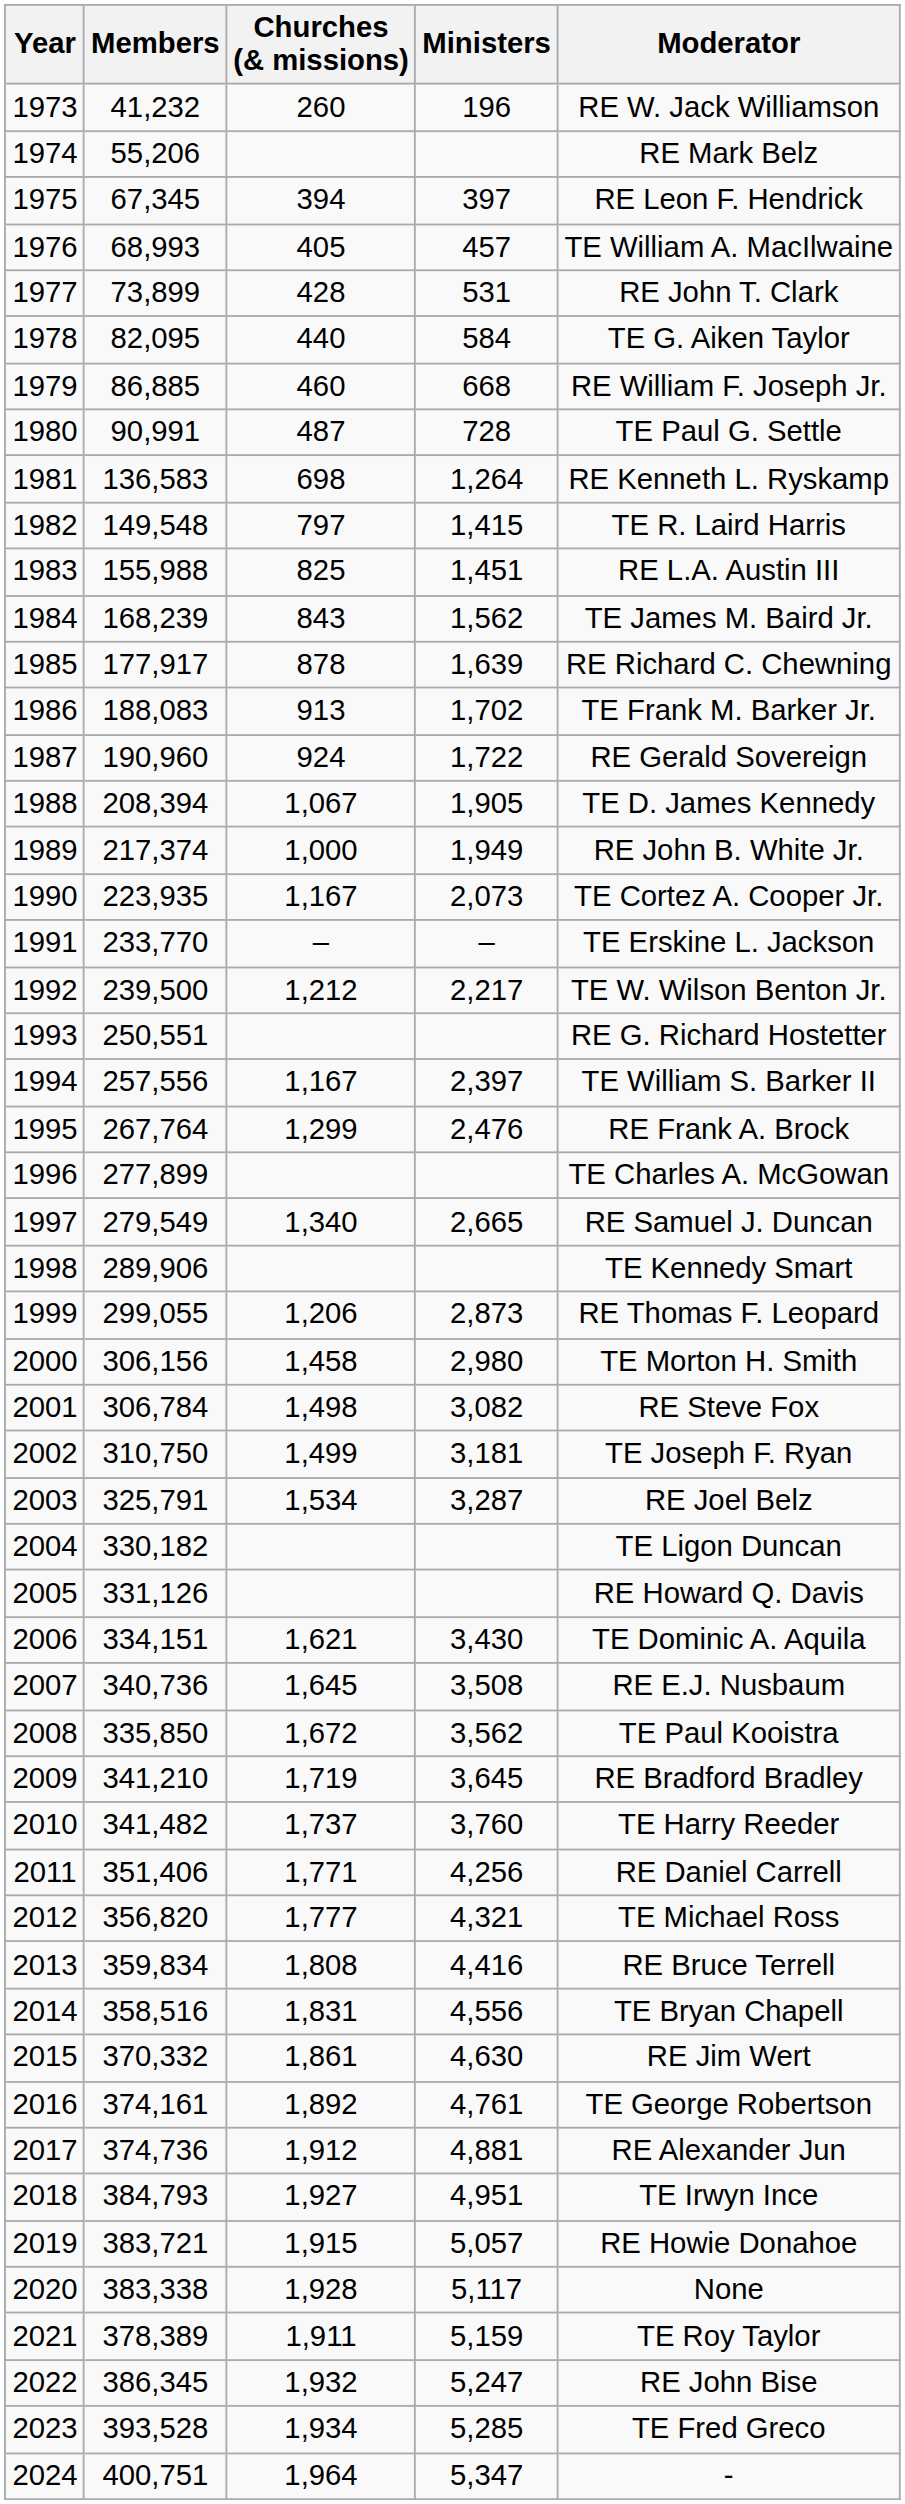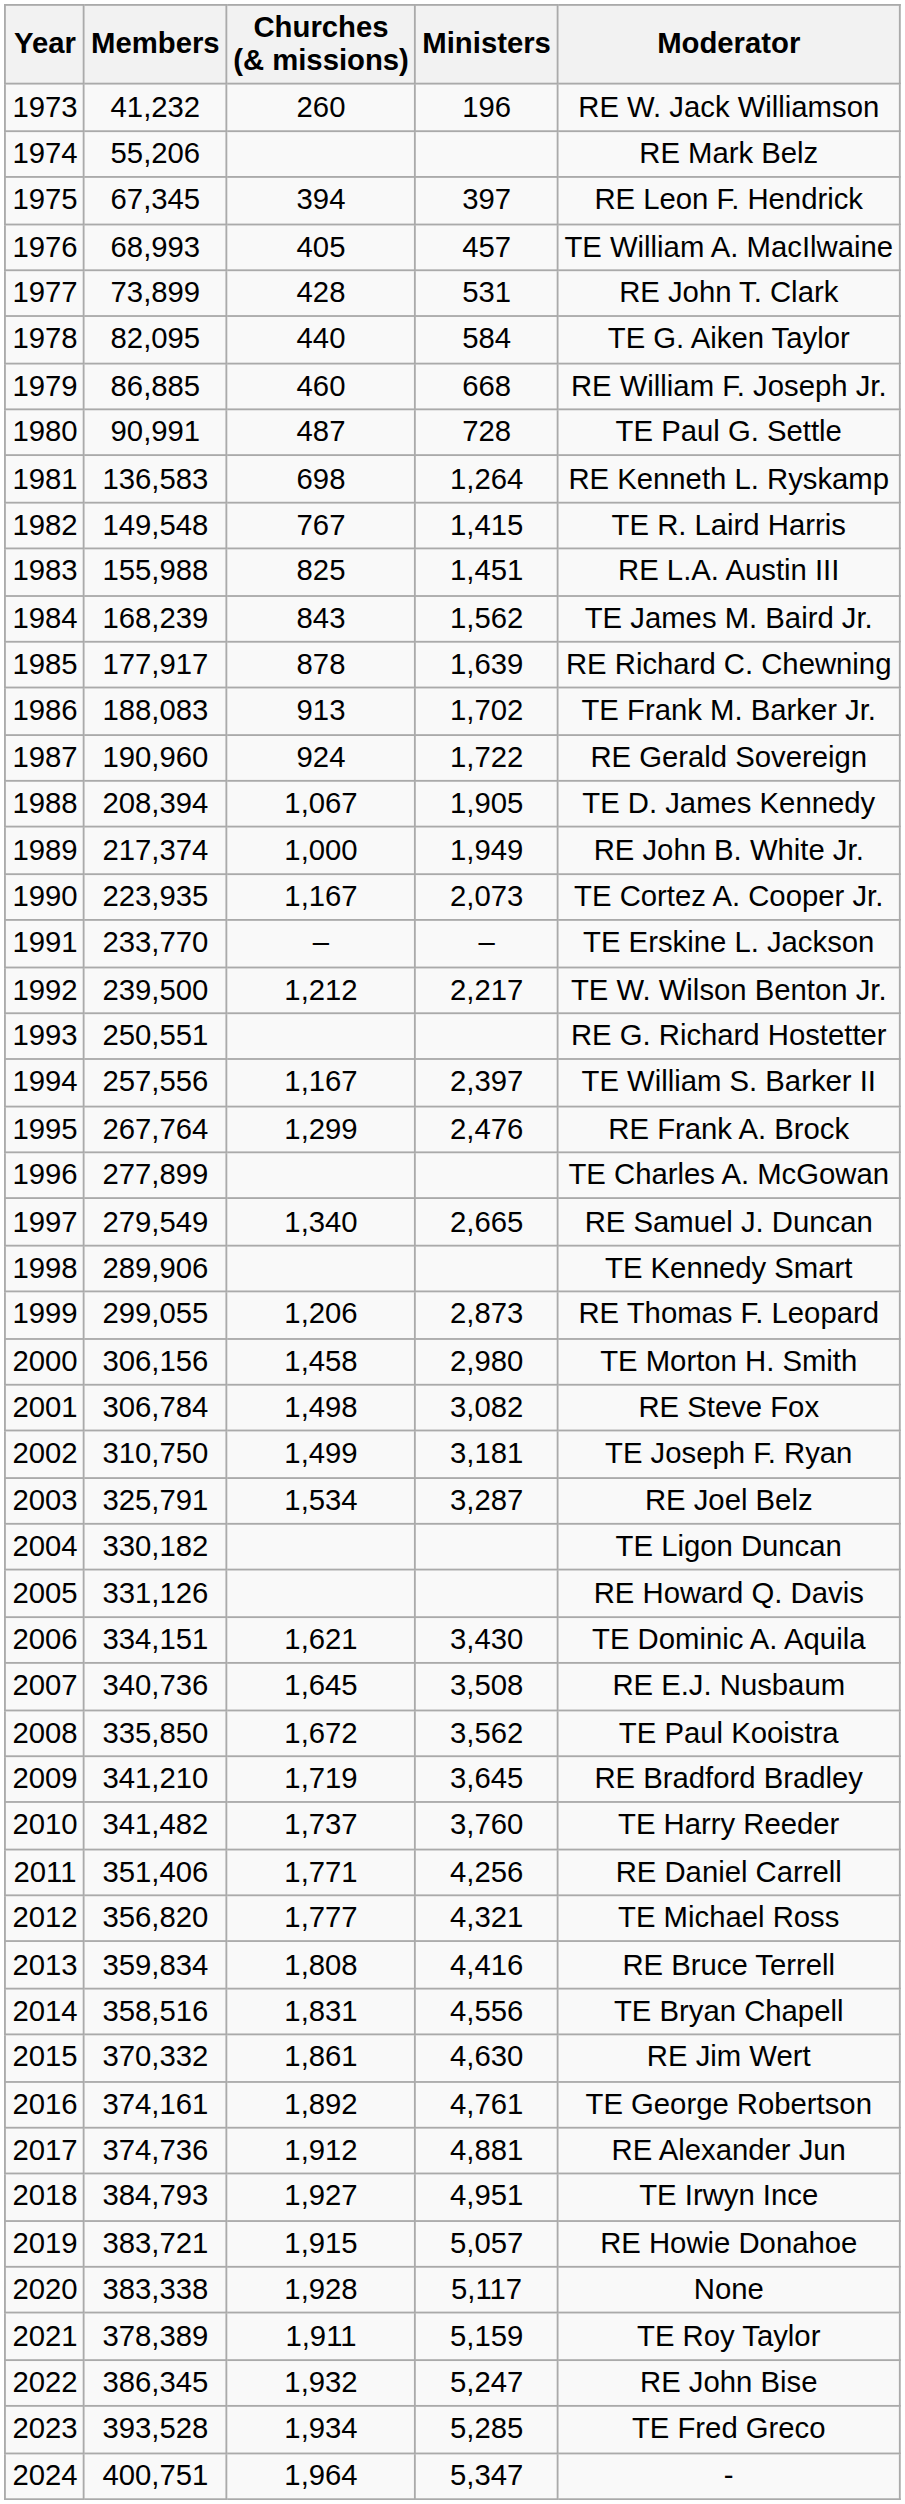(321, 525) 797 -> (321, 525) 767
